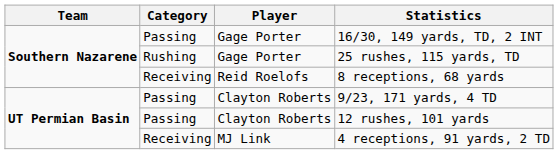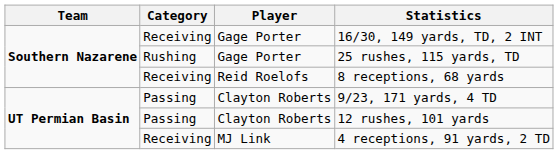(170, 36) Passing -> (177, 36) Receiving
